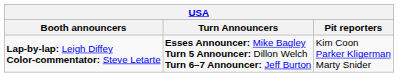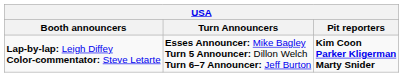(353, 54) normal -> (356, 54) bold
